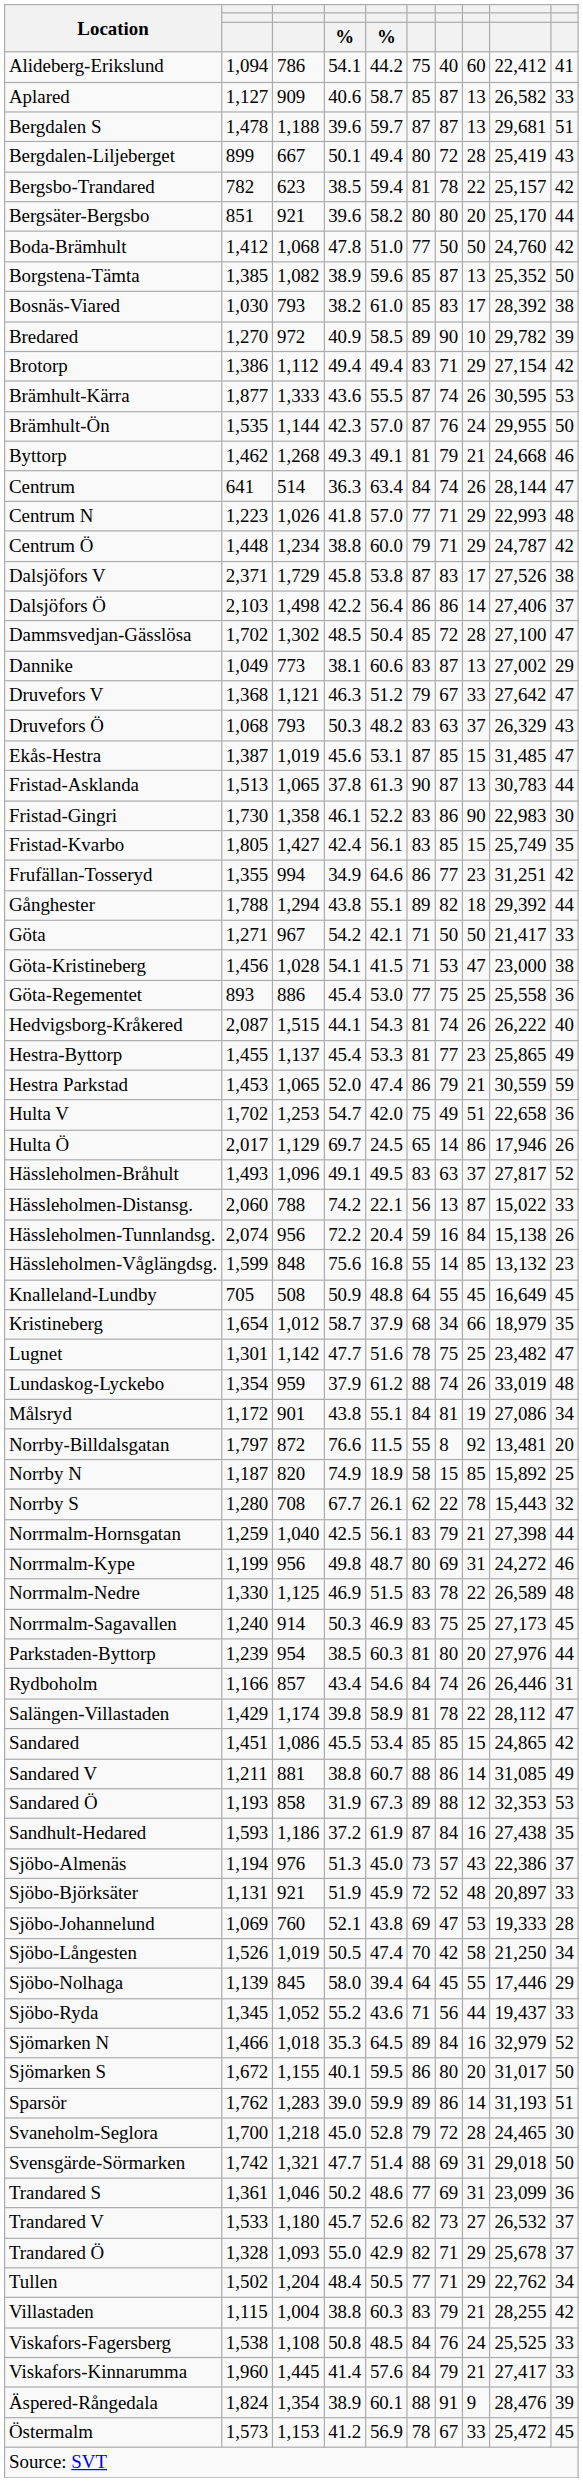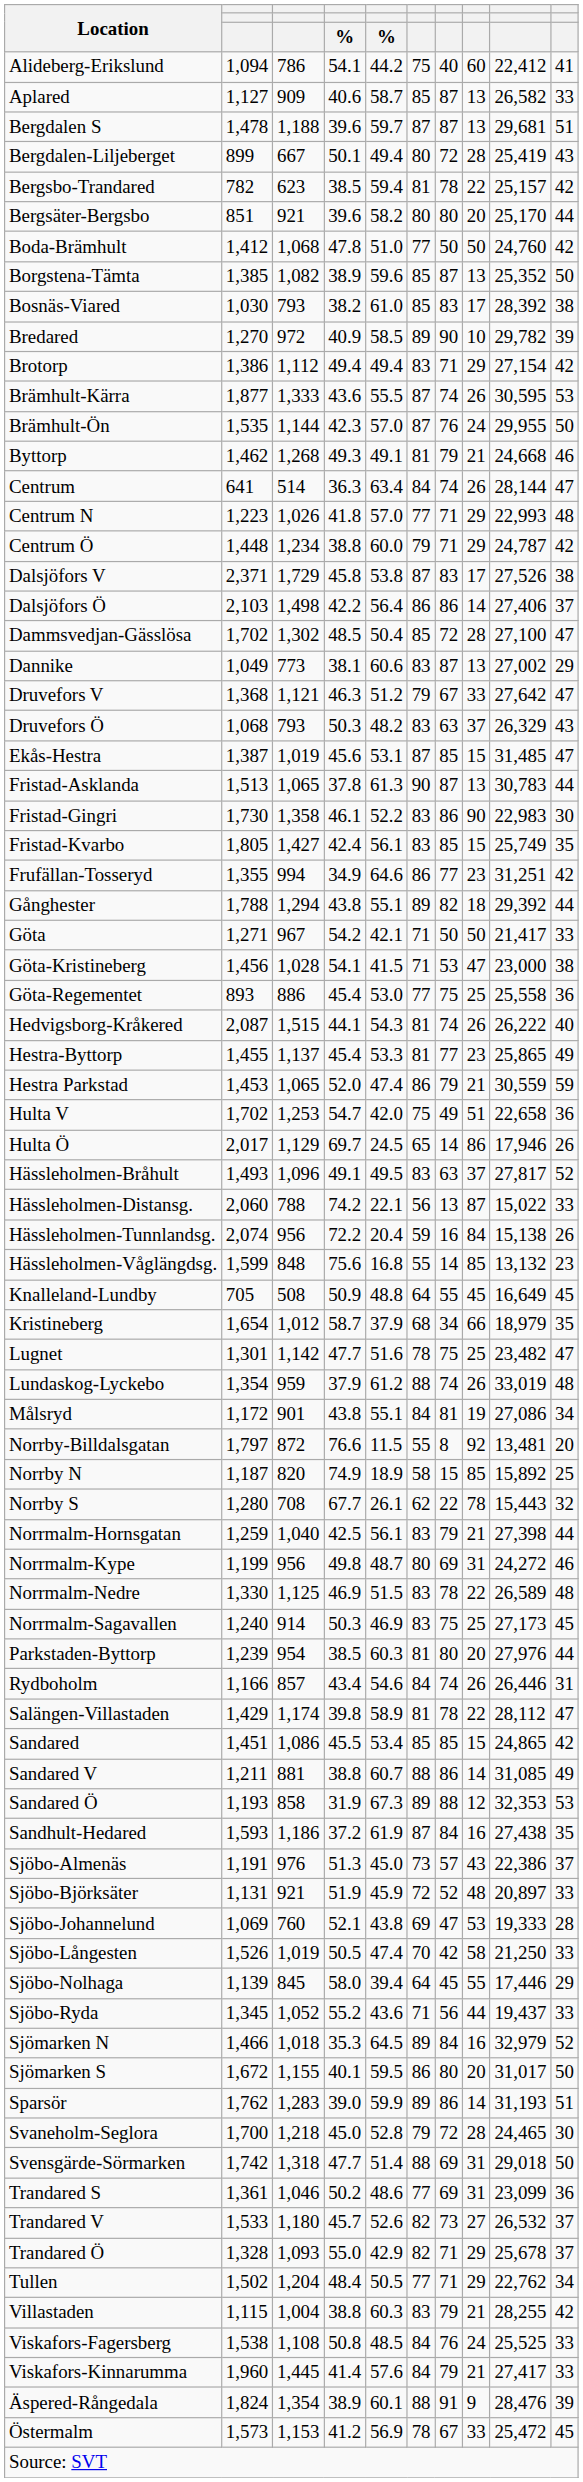(247, 1863) 1,194 -> (247, 1863) 1,191
(564, 1953) 34 -> (564, 1953) 33
(298, 2162) 1,321 -> (298, 2162) 1,318
